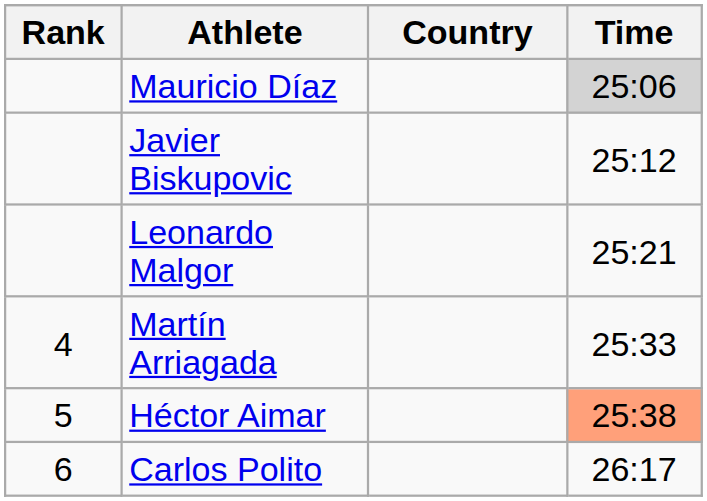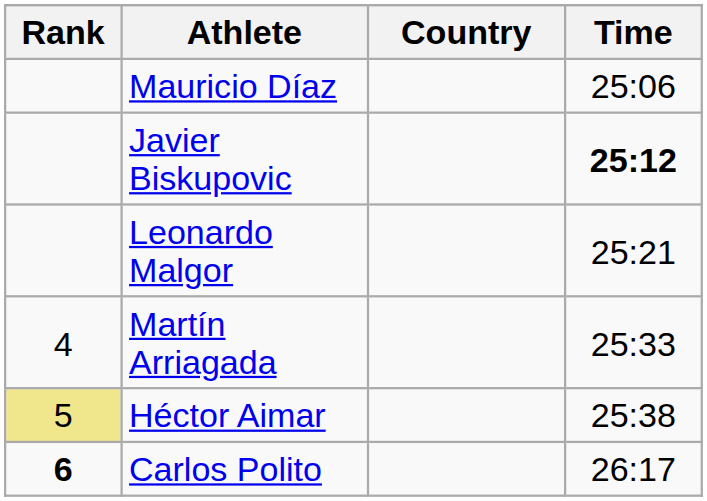(634, 86) lightgrey background -> (633, 86) no background
(634, 159) normal -> (633, 159) bold
(63, 416) no background -> (63, 416) khaki background
(634, 416) lightsalmon background -> (633, 416) no background
(63, 470) normal -> (63, 470) bold
